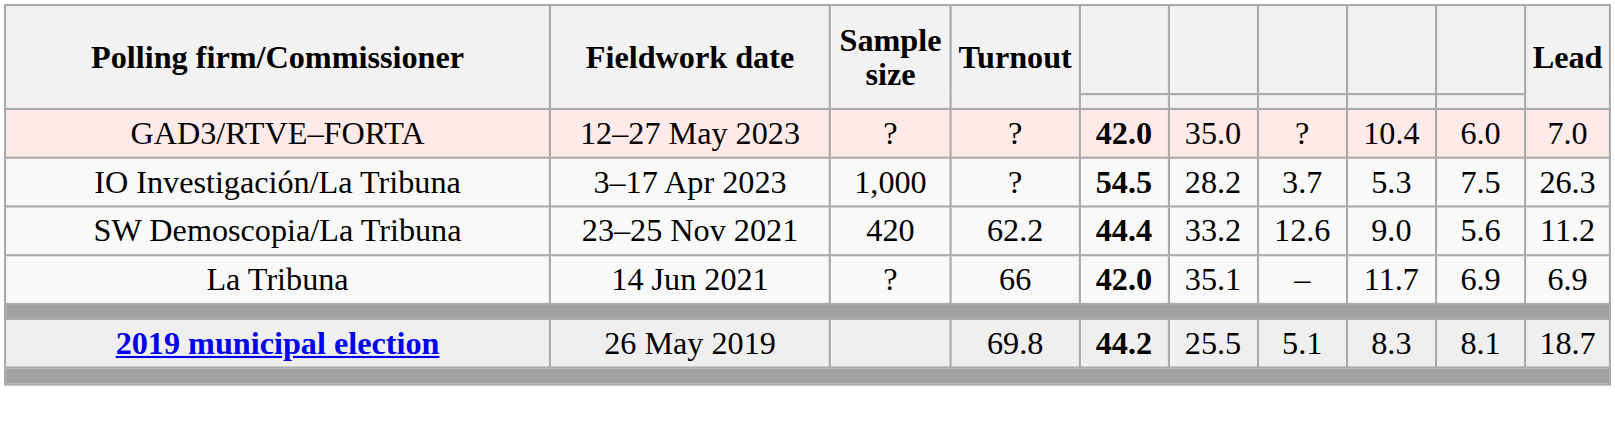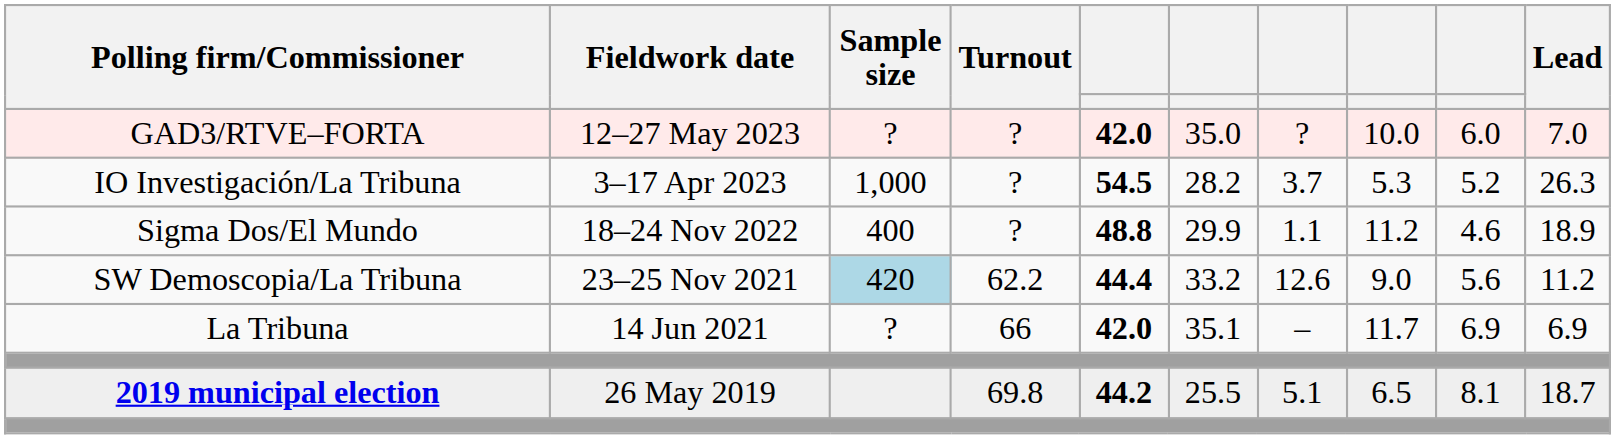(1391, 133) 10.4 -> (1391, 133) 10.0
(1481, 182) 7.5 -> (1481, 182) 5.2
+ row: (278, 230)
(890, 230) no background -> (890, 279) lightblue background
(1391, 343) 8.3 -> (1391, 392) 6.5
